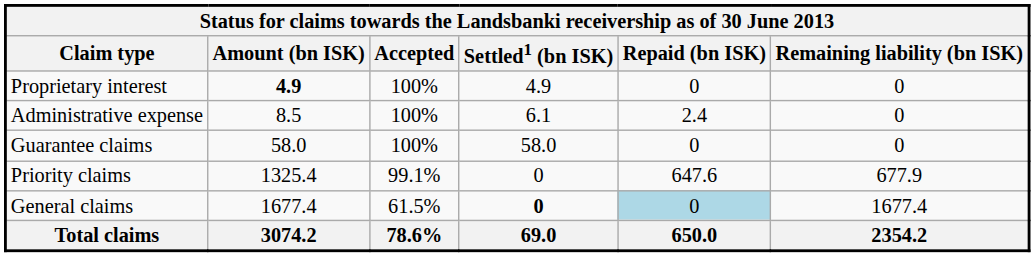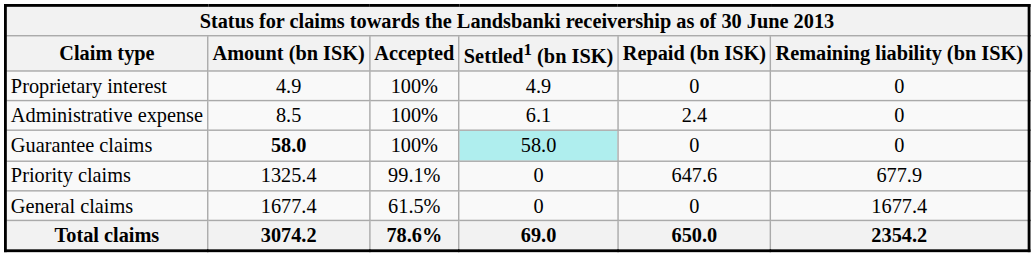(289, 86) bold -> (289, 86) normal
(289, 146) normal -> (289, 146) bold
(539, 146) no background -> (539, 146) paleturquoise background
(539, 205) bold -> (539, 205) normal
(694, 205) lightblue background -> (694, 205) no background
